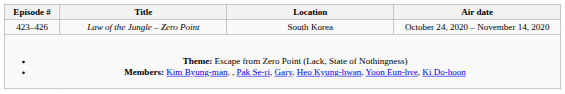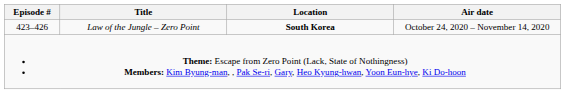(310, 27) normal -> (310, 27) bold
